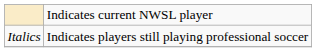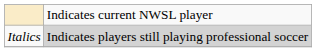(178, 36) no background -> (178, 36) lightgrey background
